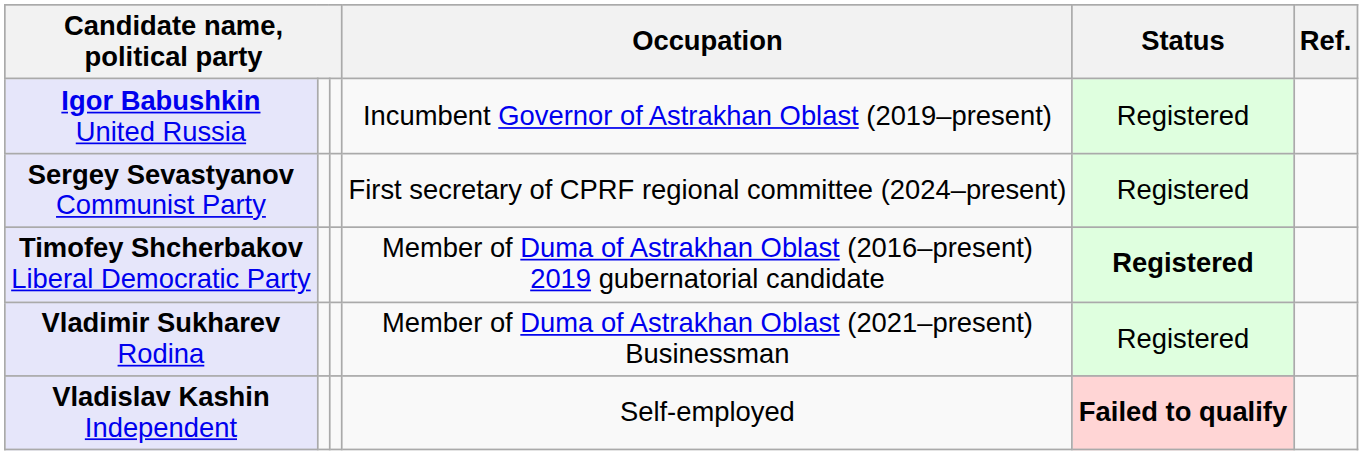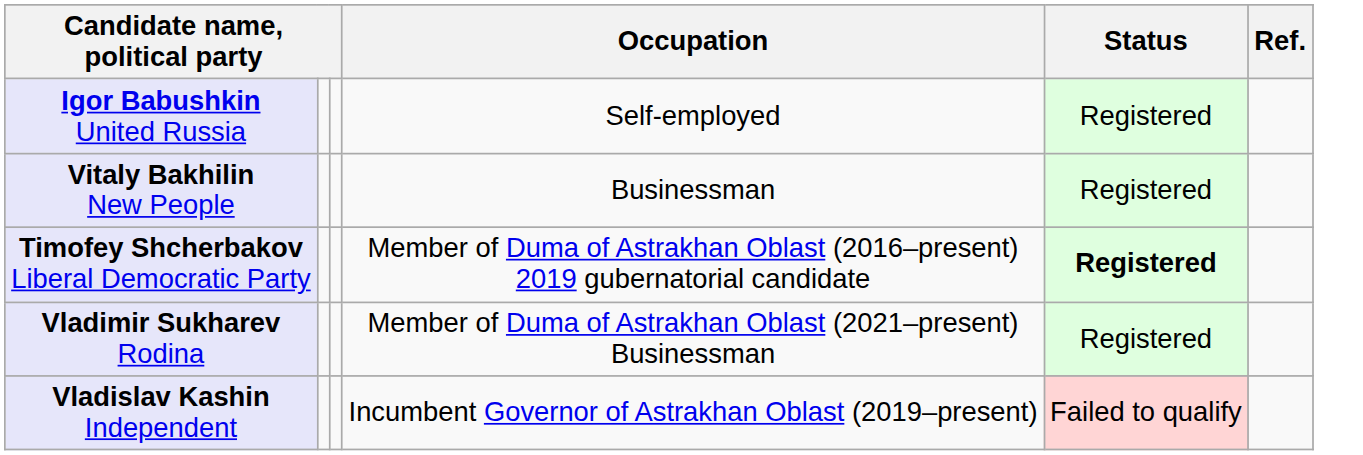(707, 115) Incumbent Governor of Astrakhan Oblast (2019–present) -> (693, 115) Self-employed
+ row: (161, 189)
- row: (161, 189)
(707, 412) Self-employed -> (693, 412) Incumbent Governor of Astrakhan Oblast (2019–present)
(1183, 412) bold -> (1146, 412) normal
